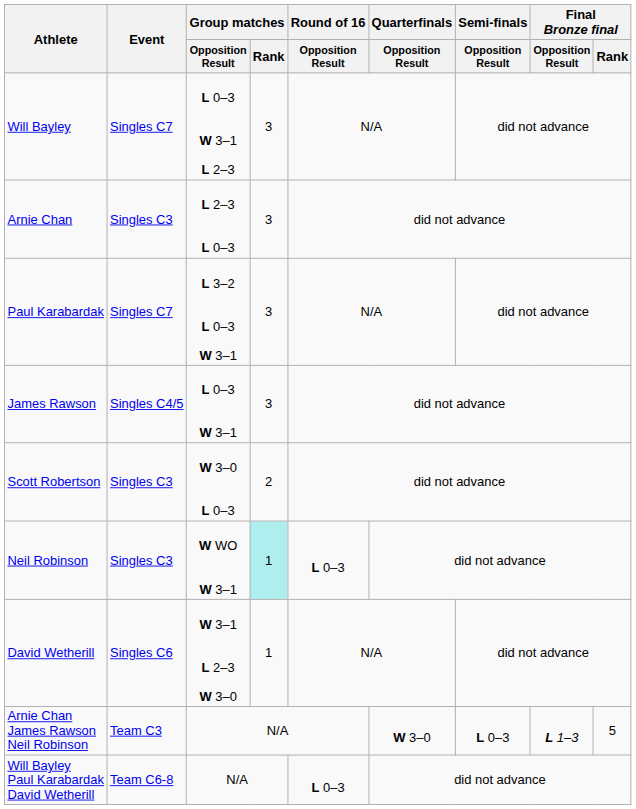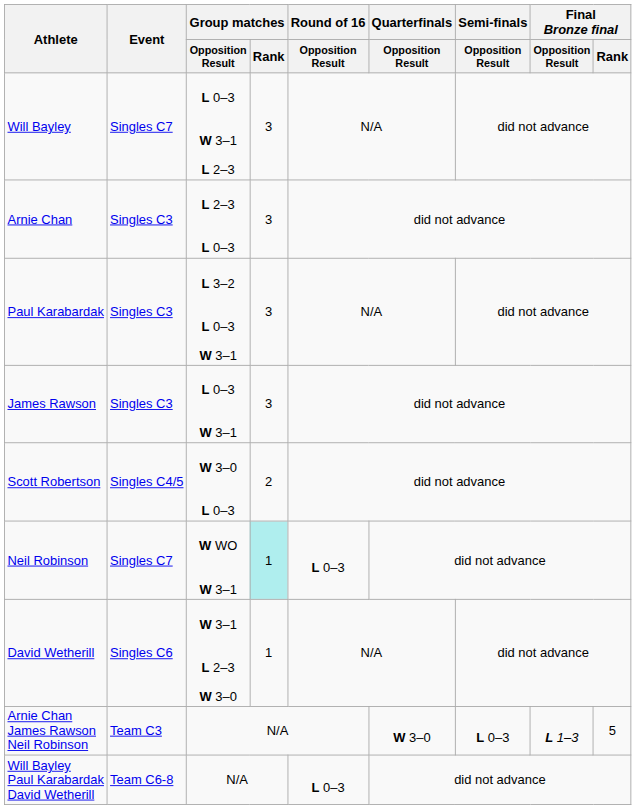(141, 312) Singles C7 -> (141, 312) Singles C3
(147, 404) Singles C4/5 -> (141, 404) Singles C3
(141, 482) Singles C3 -> (147, 482) Singles C4/5
(141, 561) Singles C3 -> (141, 561) Singles C7
